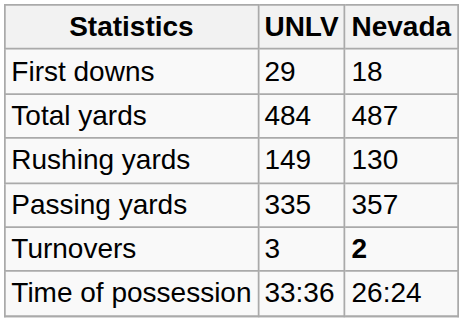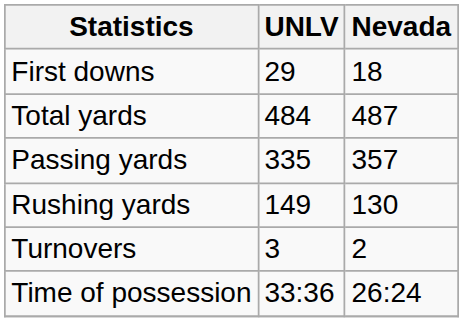rows swapped: (101, 159) <-> (99, 204)
(359, 248) bold -> (359, 248) normal
